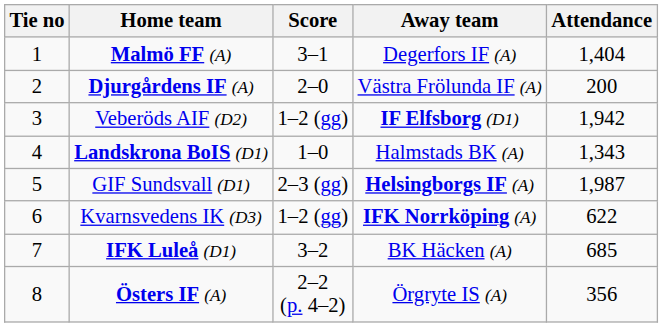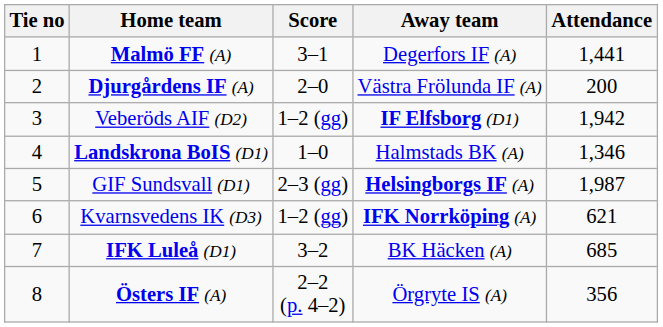(602, 53) 1,404 -> (602, 53) 1,441
(602, 151) 1,343 -> (602, 151) 1,346
(602, 217) 622 -> (602, 217) 621
